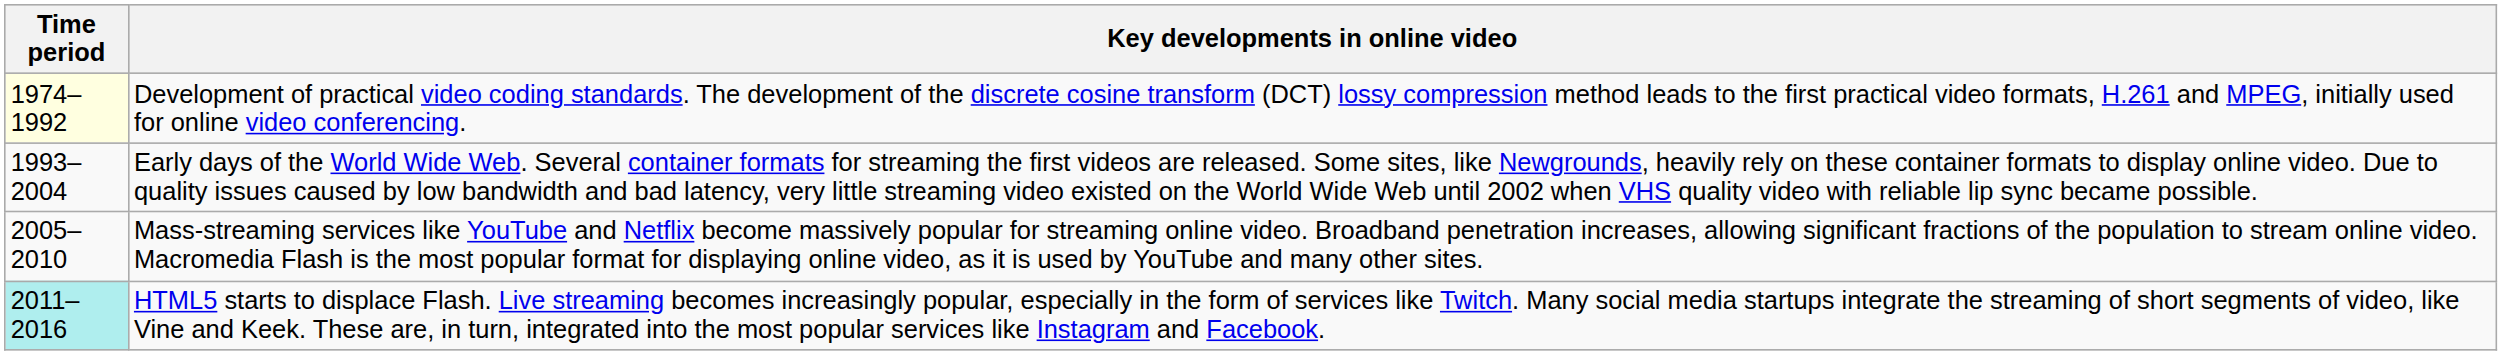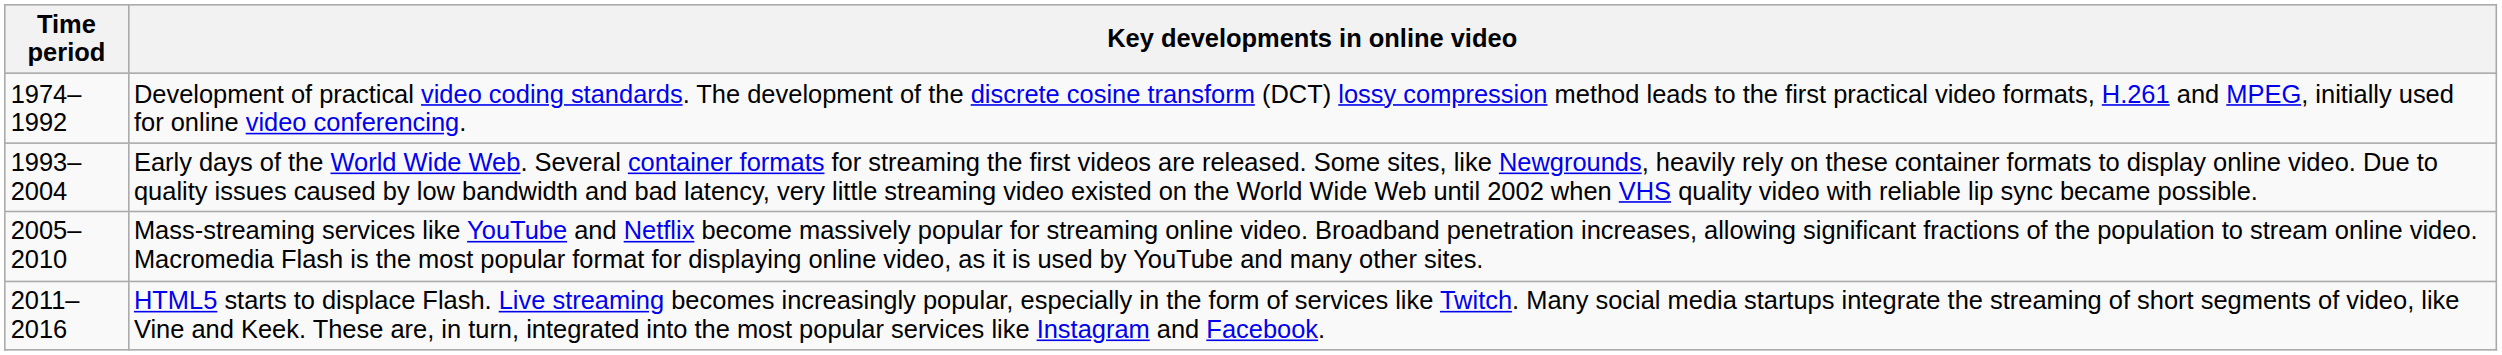(46, 107) lightyellow background -> (46, 107) no background
(45, 314) paleturquoise background -> (45, 314) no background
